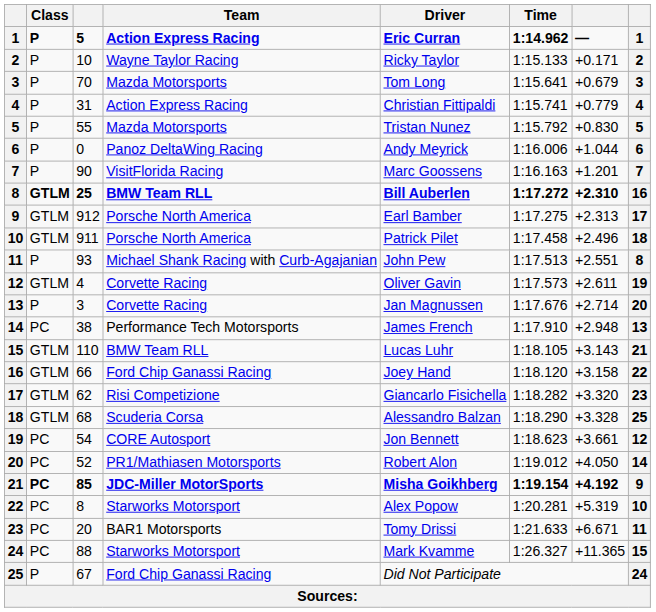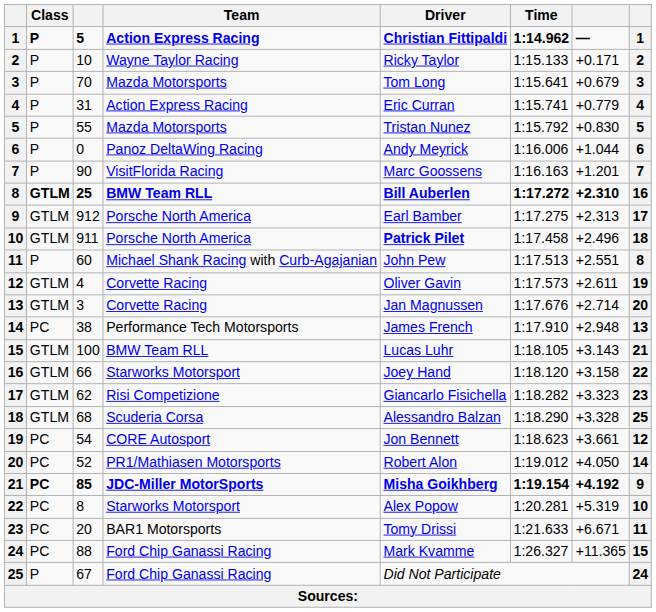(422, 37) Eric Curran -> (445, 37) Christian Fittipaldi
(439, 104) Christian Fittipaldi -> (419, 104) Eric Curran
(421, 238) normal -> (424, 238) bold
(84, 261) 93 -> (84, 261) 60
(35, 305) P -> (49, 305) GTLM
(87, 350) 110 -> (88, 350) 100
(189, 372) Ford Chip Ganassi Racing -> (173, 372) Starworks Motorsport
(597, 395) +3.320 -> (597, 395) +3.323
(173, 551) Starworks Motorsport -> (189, 551) Ford Chip Ganassi Racing
